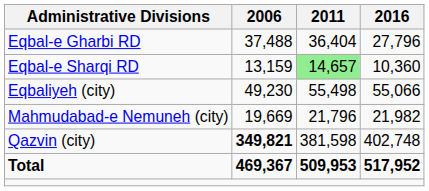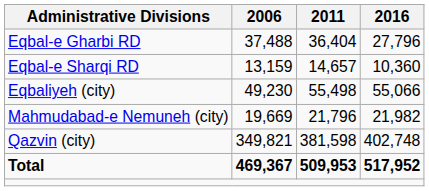(332, 66) lightgreen background -> (332, 66) no background
(264, 141) bold -> (264, 141) normal
